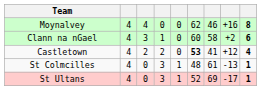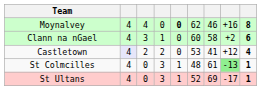(179, 25) normal -> (179, 25) bold
(129, 52) no background -> (129, 52) lavender background
(196, 52) bold -> (196, 52) normal
(230, 65) no background -> (230, 65) lightgreen background
